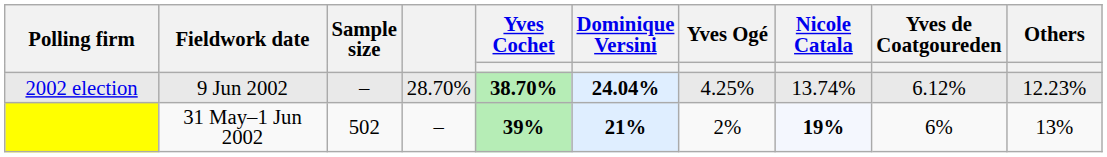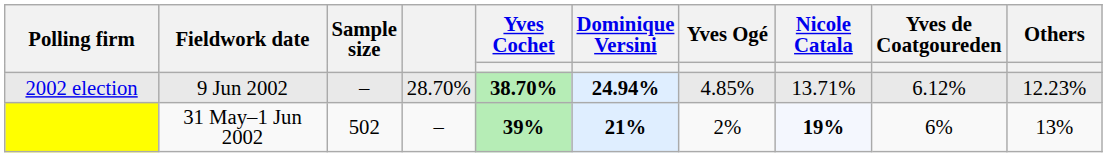(625, 87) 24.04% -> (625, 87) 24.94%
(727, 87) 4.25% -> (727, 87) 4.85%
(823, 87) 13.74% -> (823, 87) 13.71%
